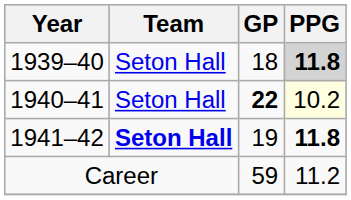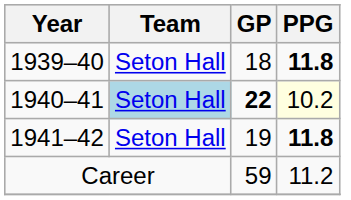(317, 62) lightgrey background -> (311, 62) no background
(170, 100) no background -> (170, 100) lightblue background
(174, 138) bold -> (170, 138) normal
